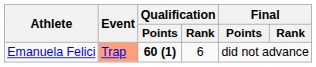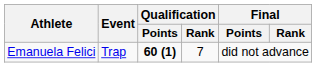(114, 53) lightsalmon background -> (114, 53) no background
(200, 53) 6 -> (200, 53) 7
